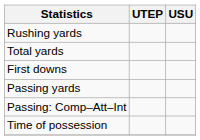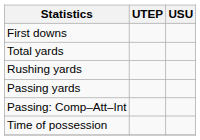rows swapped: (37, 70) <-> (44, 32)
